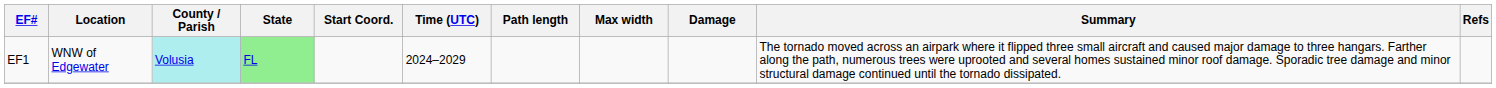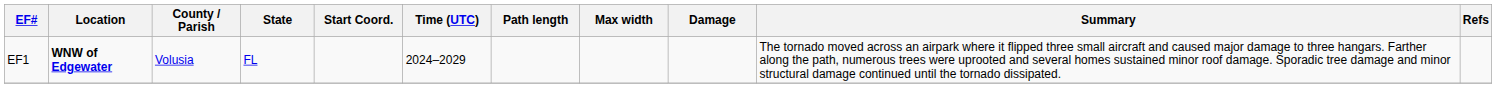(80, 60) normal -> (82, 60) bold
(174, 60) paleturquoise background -> (174, 60) no background
(250, 60) lightgreen background -> (250, 60) no background
